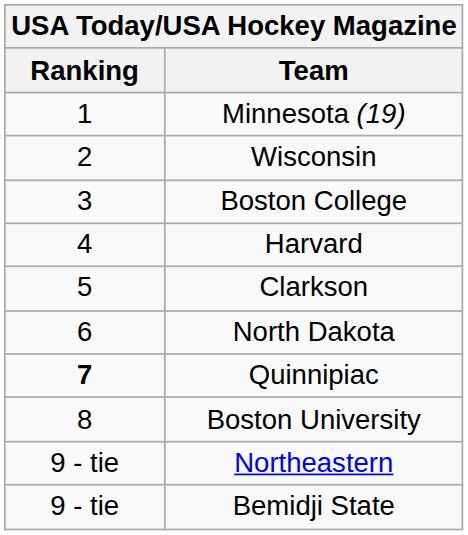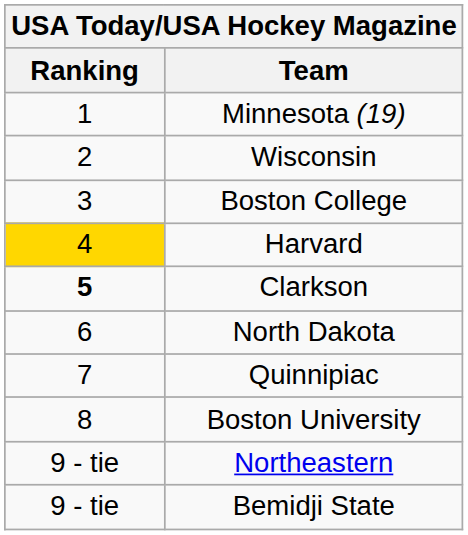(85, 244) no background -> (85, 244) gold background
(85, 288) normal -> (85, 288) bold
(85, 375) bold -> (85, 375) normal
